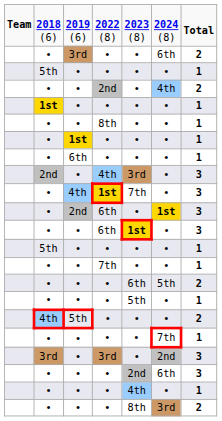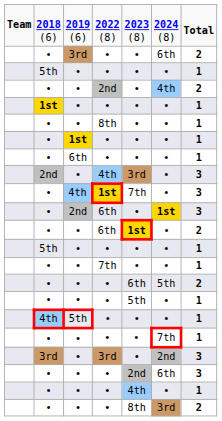(199, 229) 3 -> (199, 229) 2
(199, 318) 2 -> (199, 318) 1
